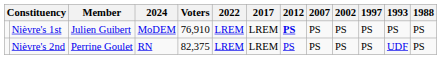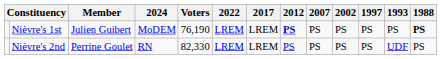(195, 29) 76,910 -> (195, 29) 76,190
(419, 29) normal -> (419, 29) bold
(195, 46) 82,375 -> (195, 46) 82,330
